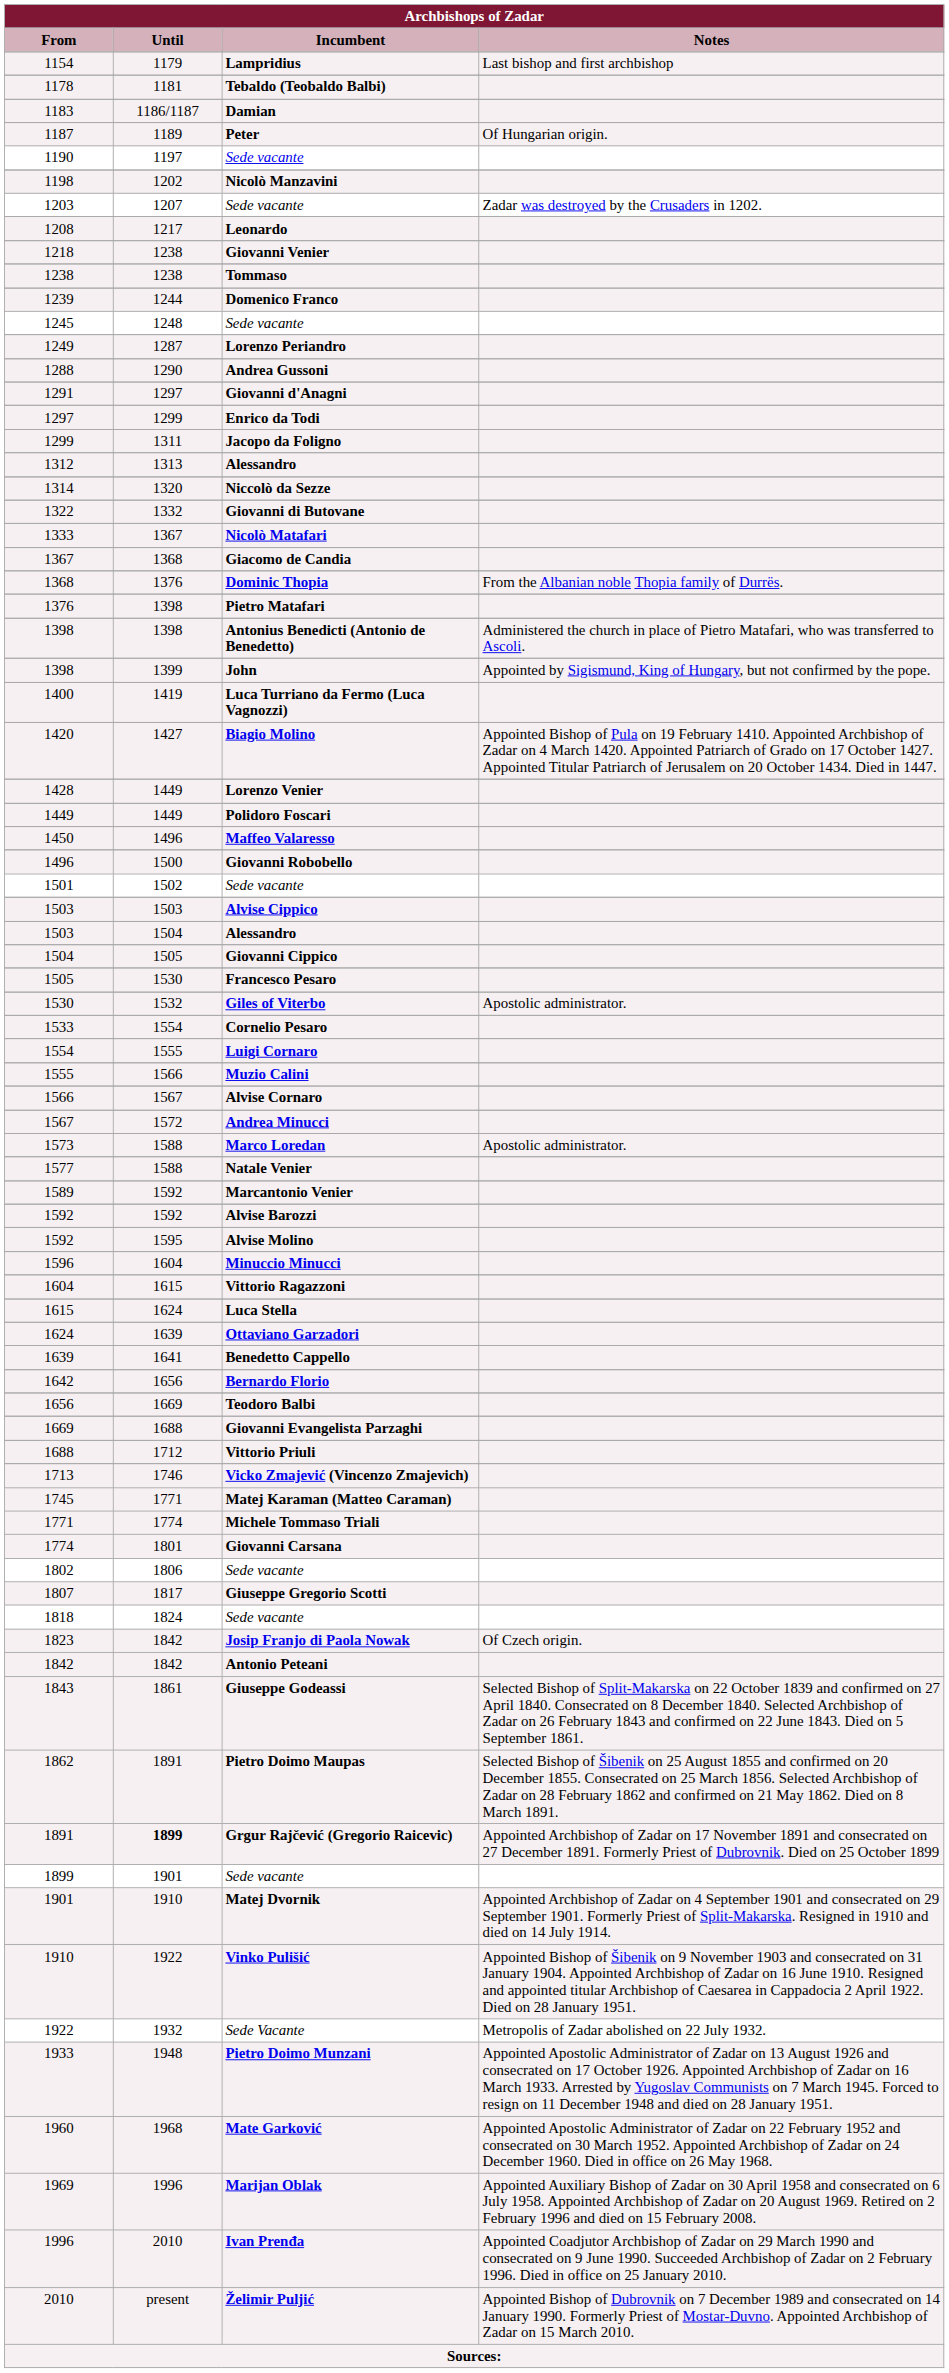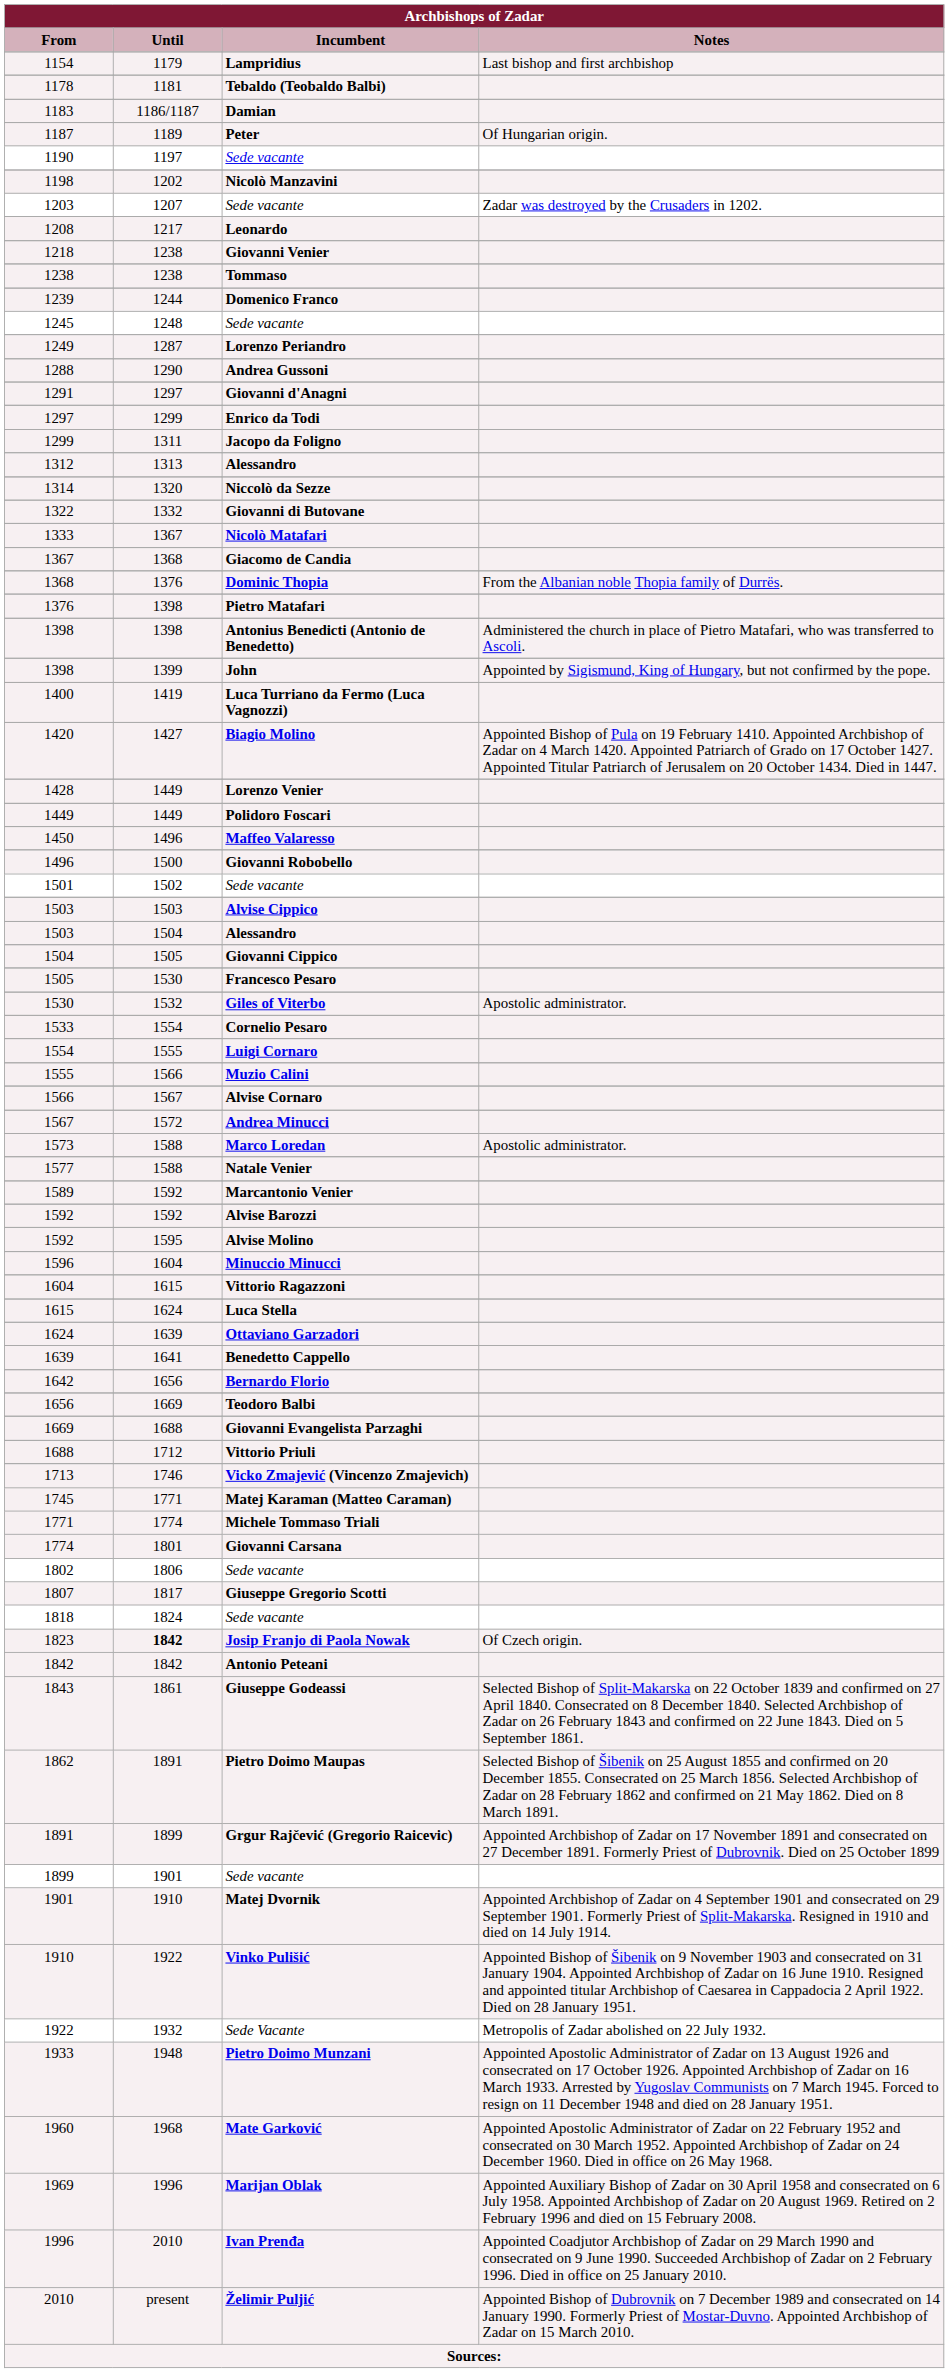(168, 1640) normal -> (168, 1640) bold
(168, 1835) bold -> (168, 1835) normal
